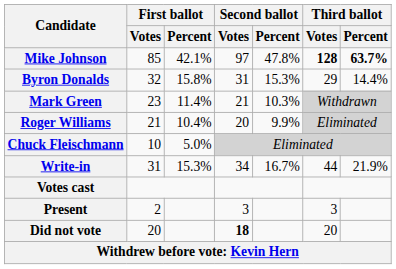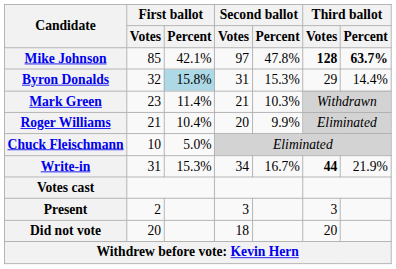(194, 79) no background -> (194, 79) lightblue background
(330, 166) normal -> (330, 166) bold
(242, 230) bold -> (242, 230) normal
